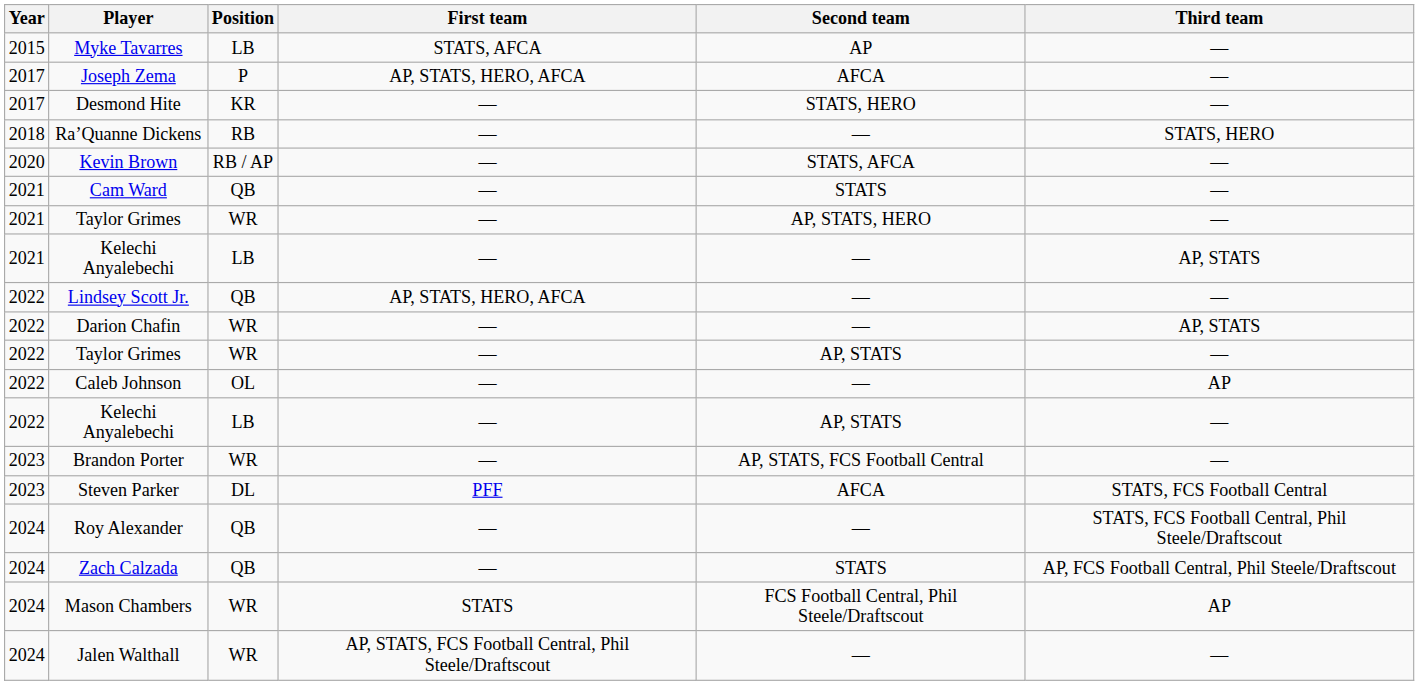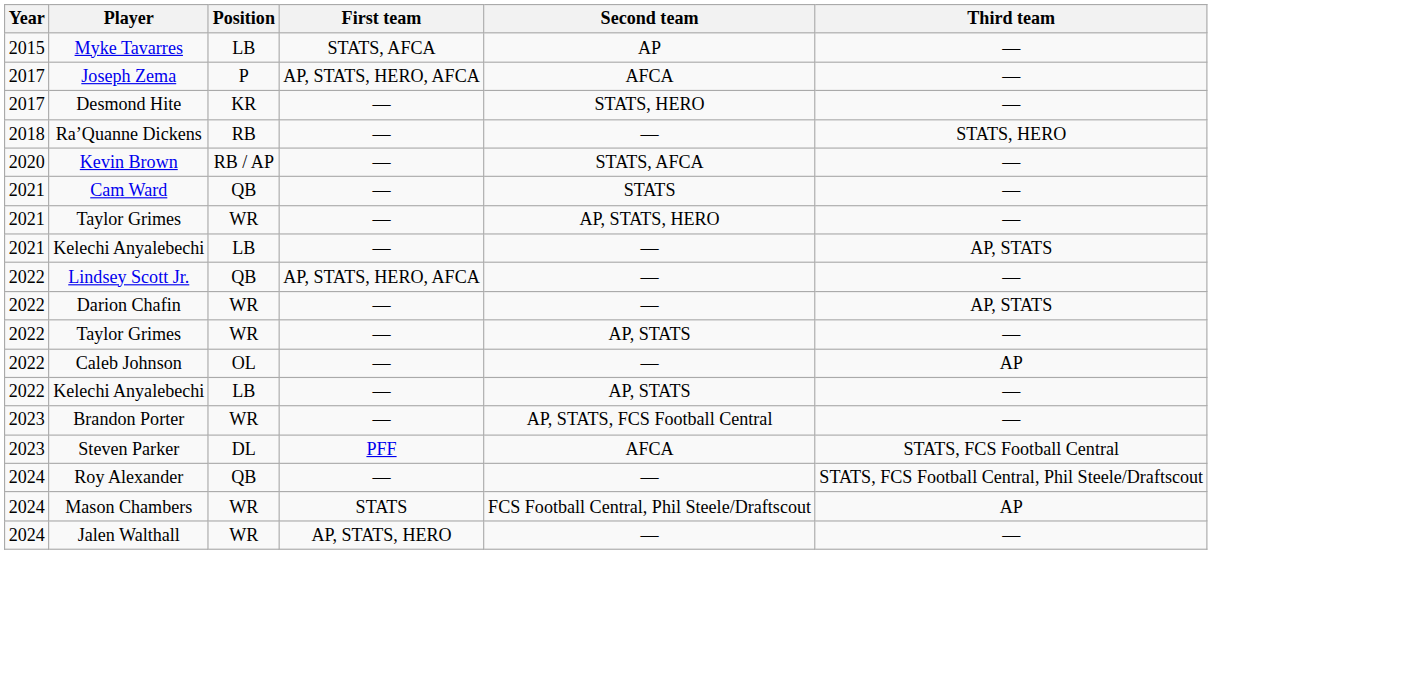- row: (27, 567)
(487, 655) AP, STATS, FCS Football Central, Phil Steele/Draftscout -> (382, 534) AP, STATS, HERO
